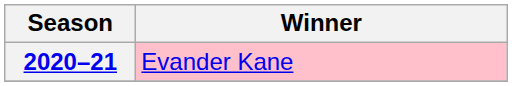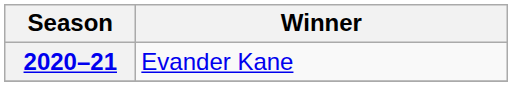(217, 61) pink background -> (217, 61) no background
